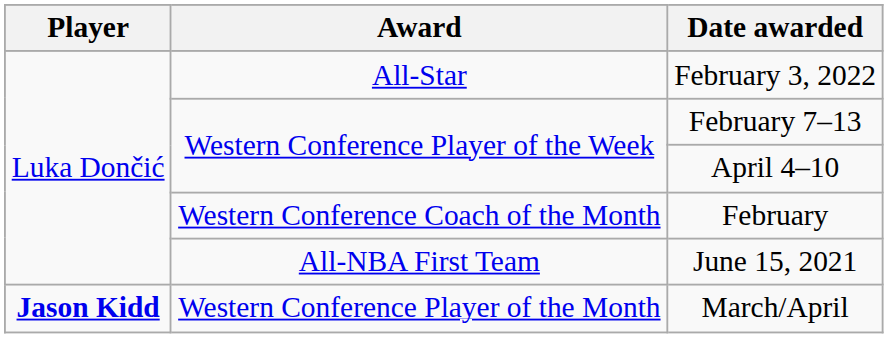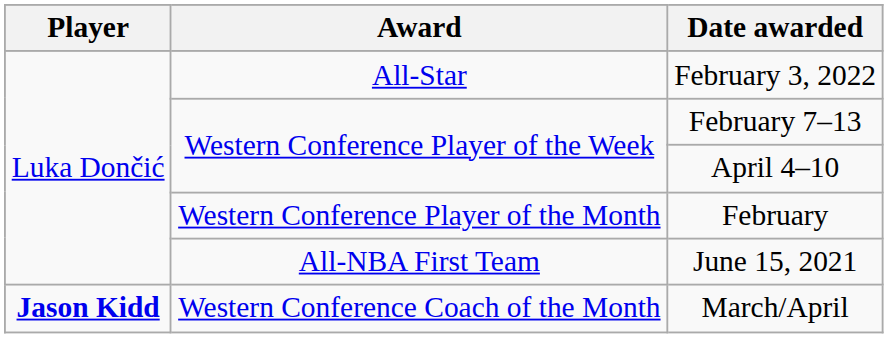(419, 214) Western Conference Coach of the Month -> (419, 214) Western Conference Player of the Month
(419, 307) Western Conference Player of the Month -> (419, 307) Western Conference Coach of the Month
